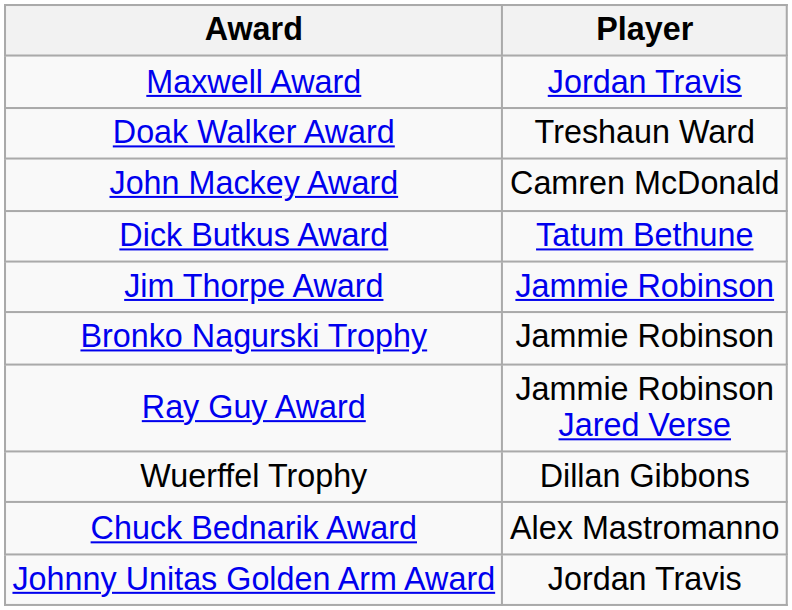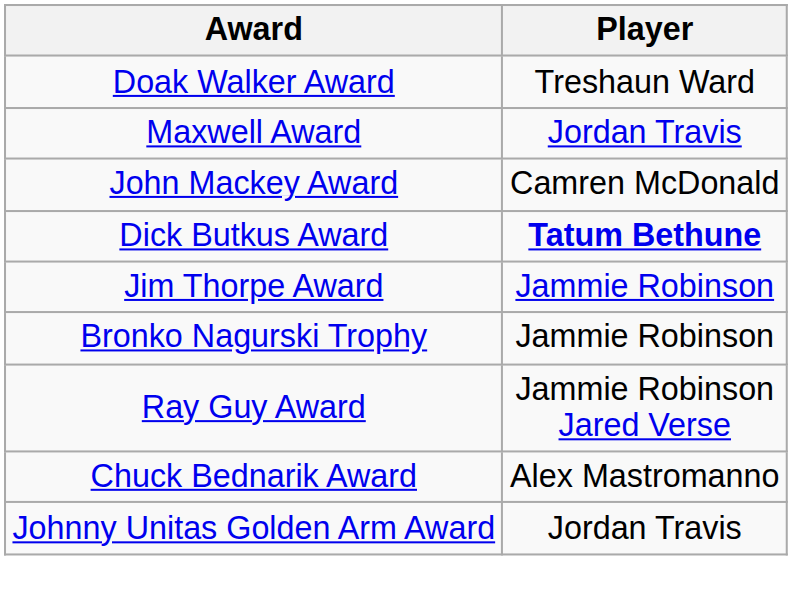rows swapped: (254, 81) <-> (254, 132)
(645, 235) normal -> (645, 235) bold
- row: (254, 476)
